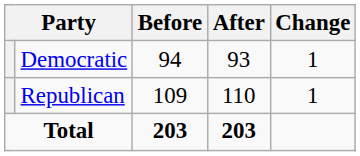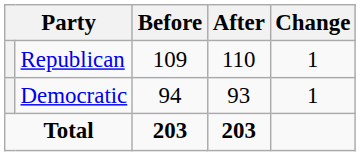rows swapped: (73, 95) <-> (74, 58)
